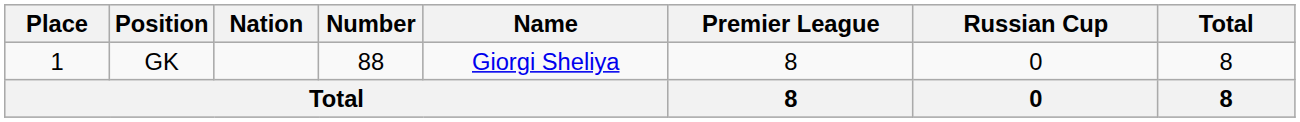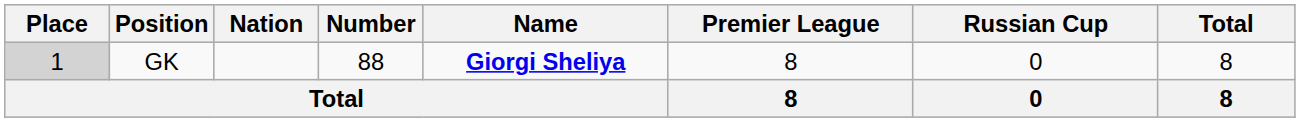(57, 61) no background -> (57, 61) lightgrey background
(546, 61) normal -> (546, 61) bold
